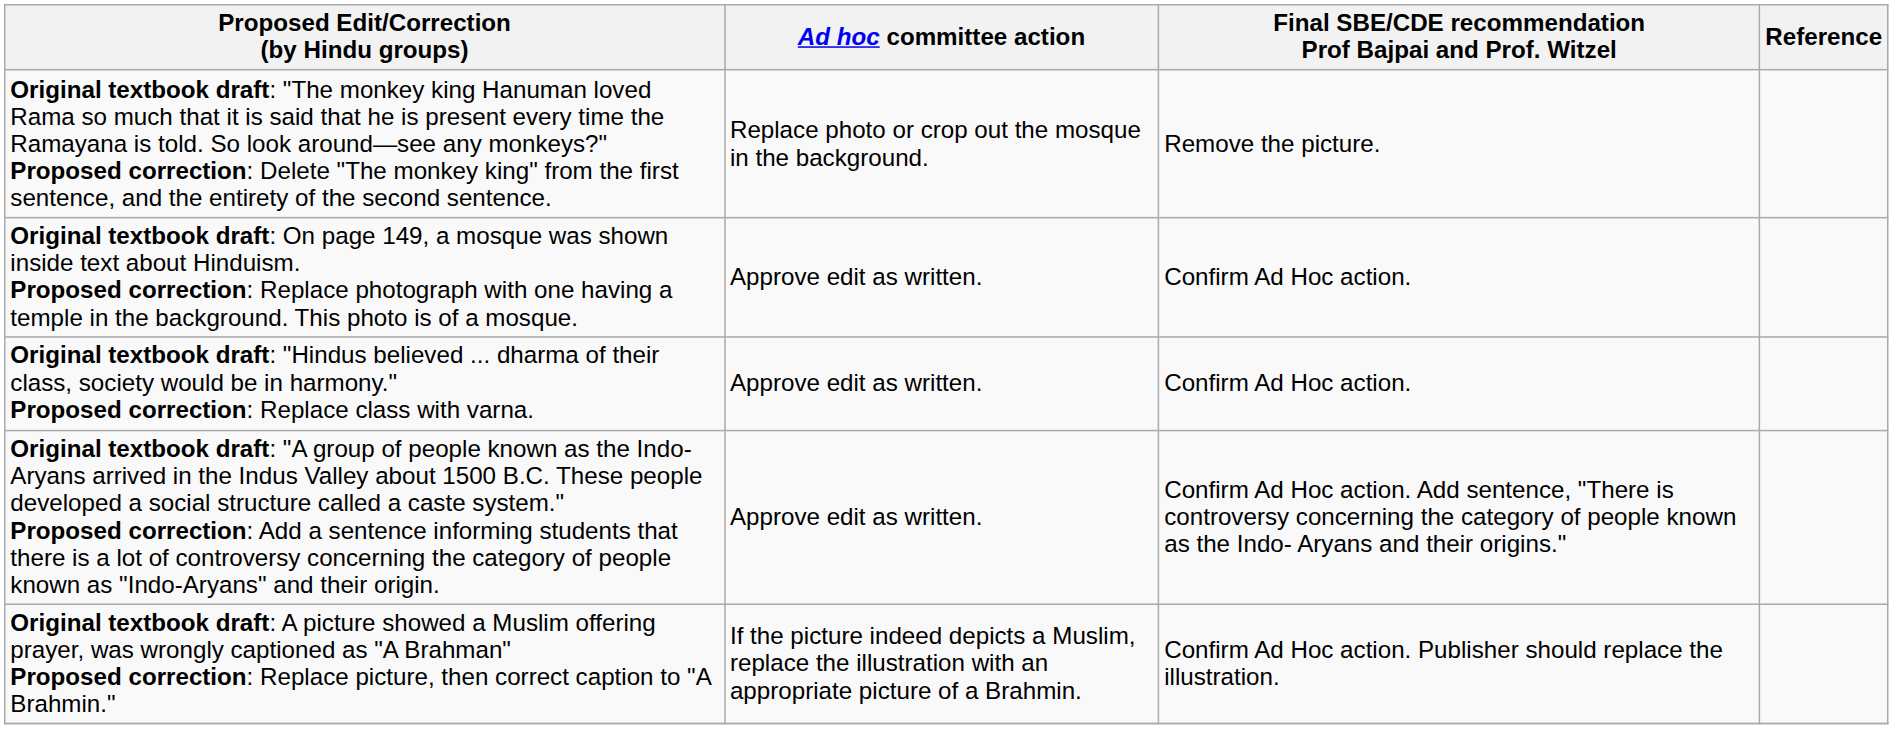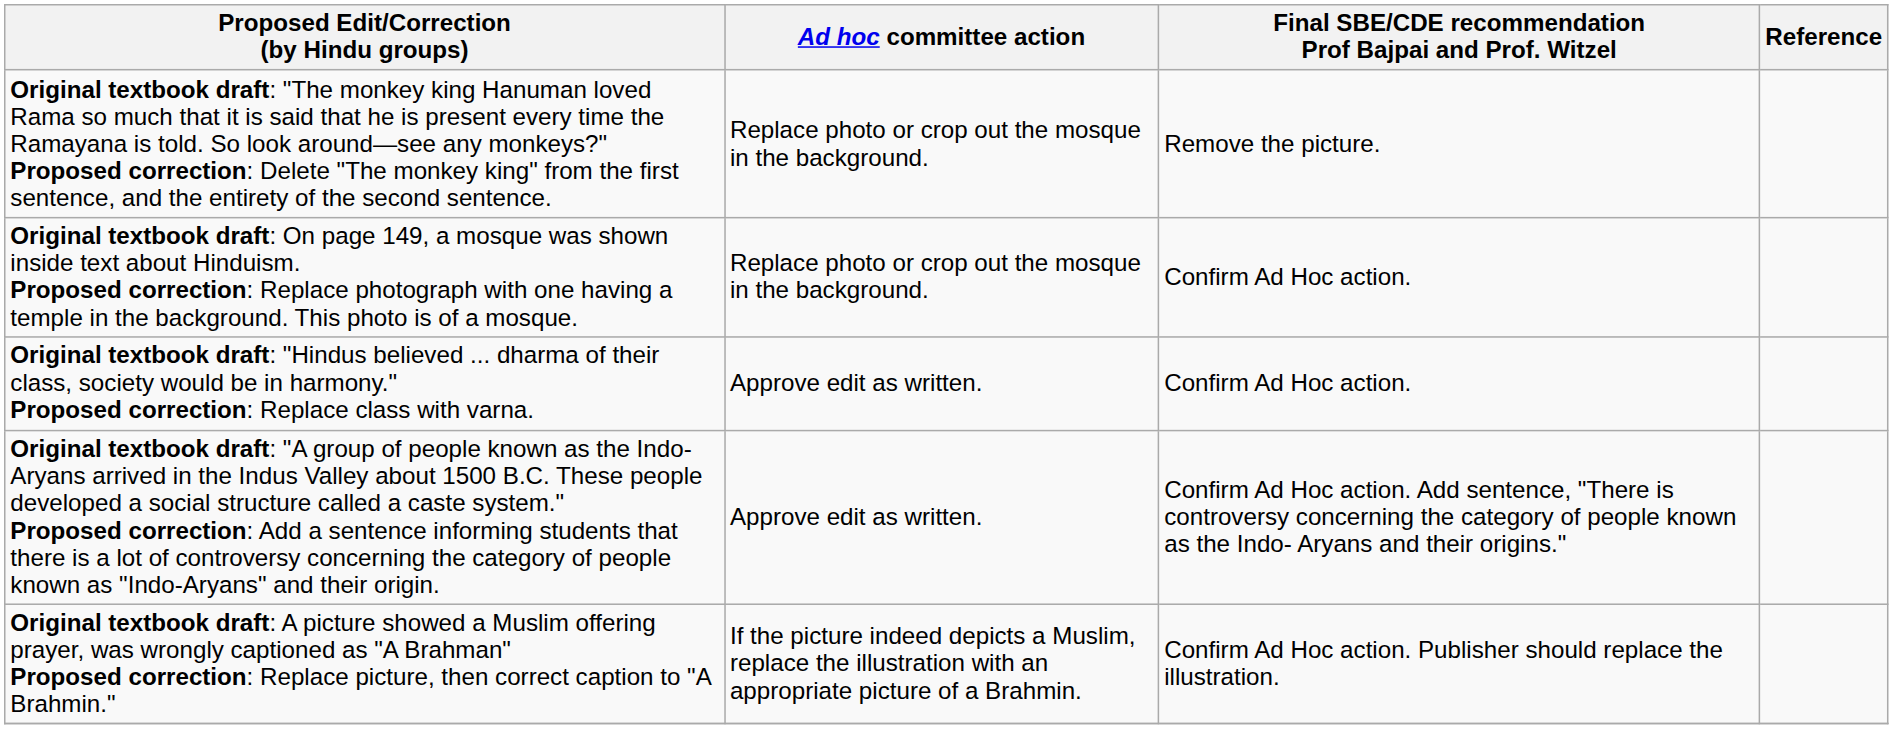(856, 276) Approve edit as written. -> (935, 276) Replace photo or crop out the mosque in the background.
